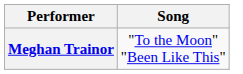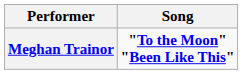(173, 48) normal -> (178, 48) bold
